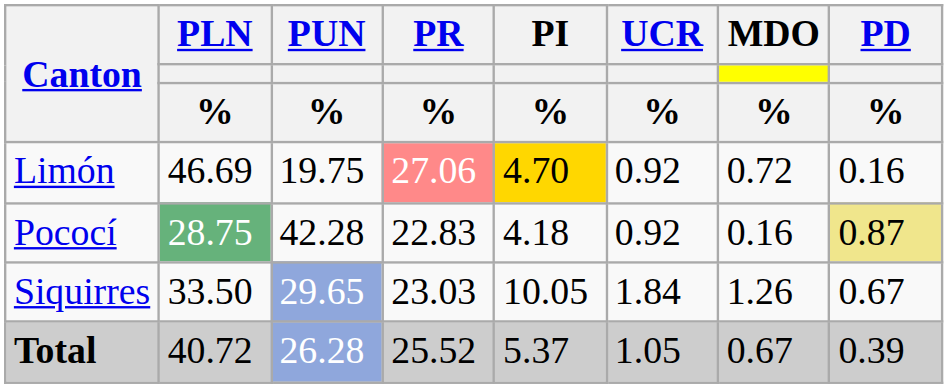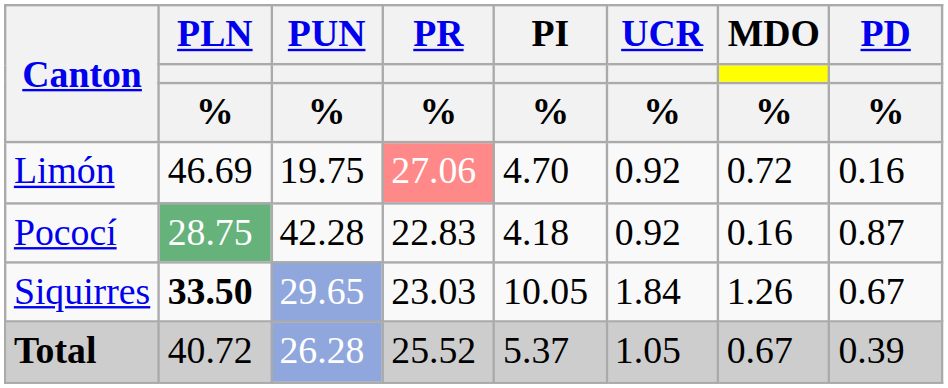(536, 171) gold background -> (536, 171) no background
(872, 231) khaki background -> (872, 231) no background
(210, 291) normal -> (210, 291) bold
